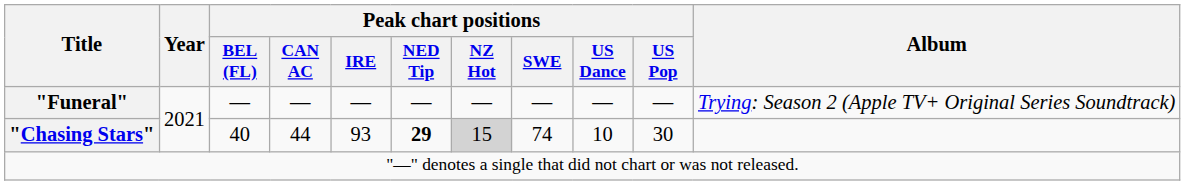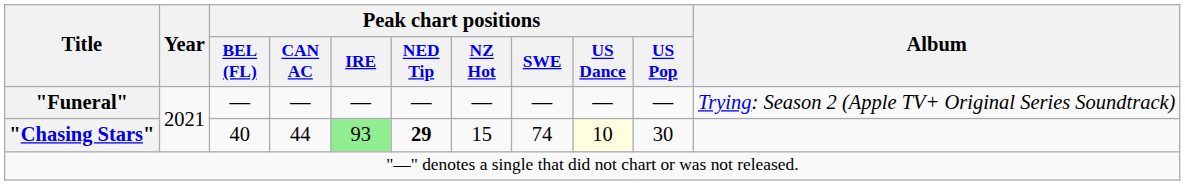(361, 134) no background -> (361, 134) lightgreen background
(482, 134) lightgrey background -> (482, 134) no background
(603, 134) no background -> (603, 134) lightyellow background
